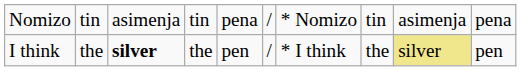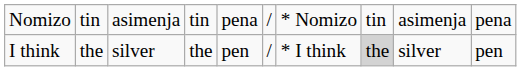(134, 50) bold -> (133, 50) normal
(378, 50) no background -> (378, 50) lightgrey background
(419, 50) khaki background -> (419, 50) no background
